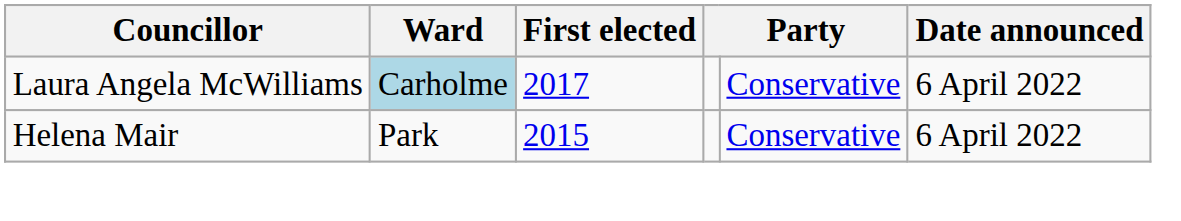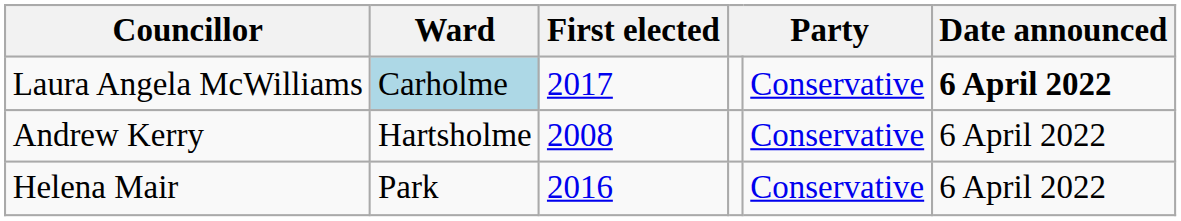(999, 82) normal -> (1025, 82) bold
+ row: (108, 135)
(556, 135) 2015 -> (580, 187) 2016
